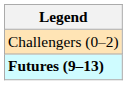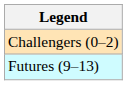(56, 66) bold -> (53, 66) normal
